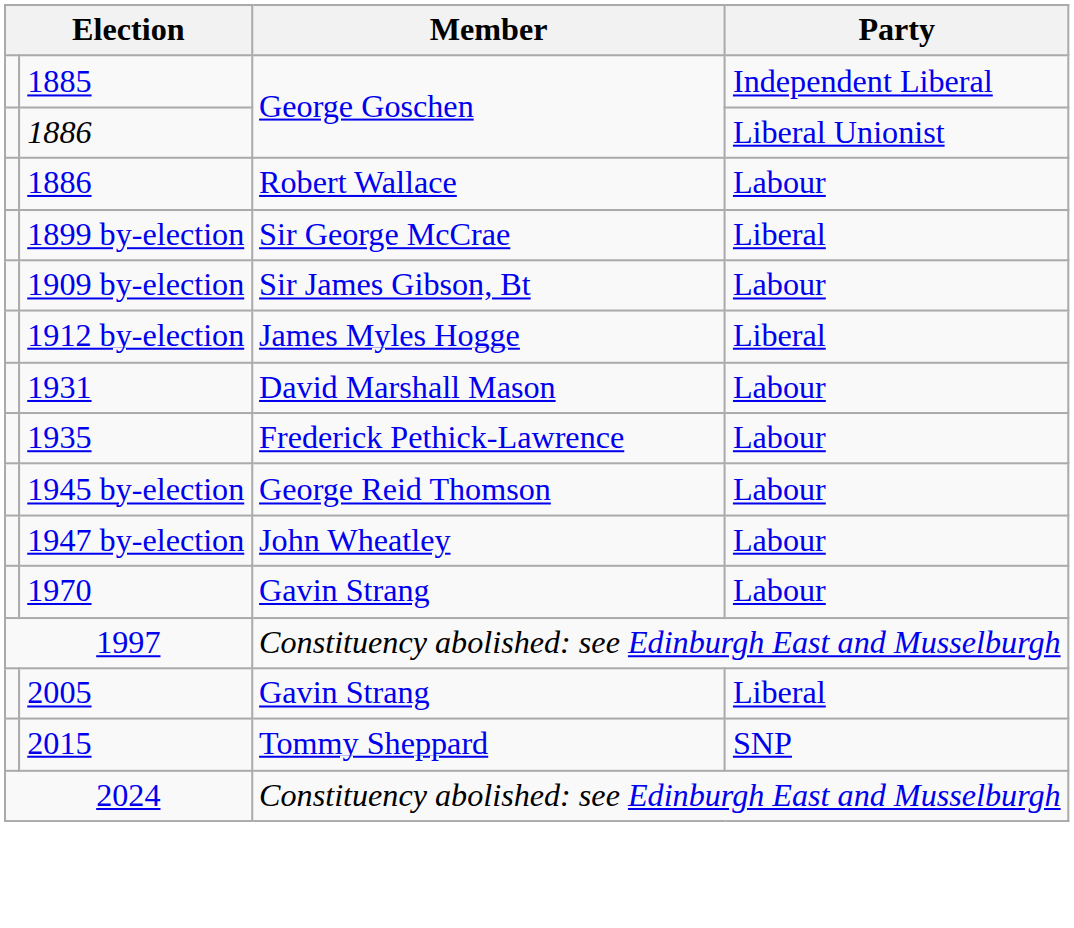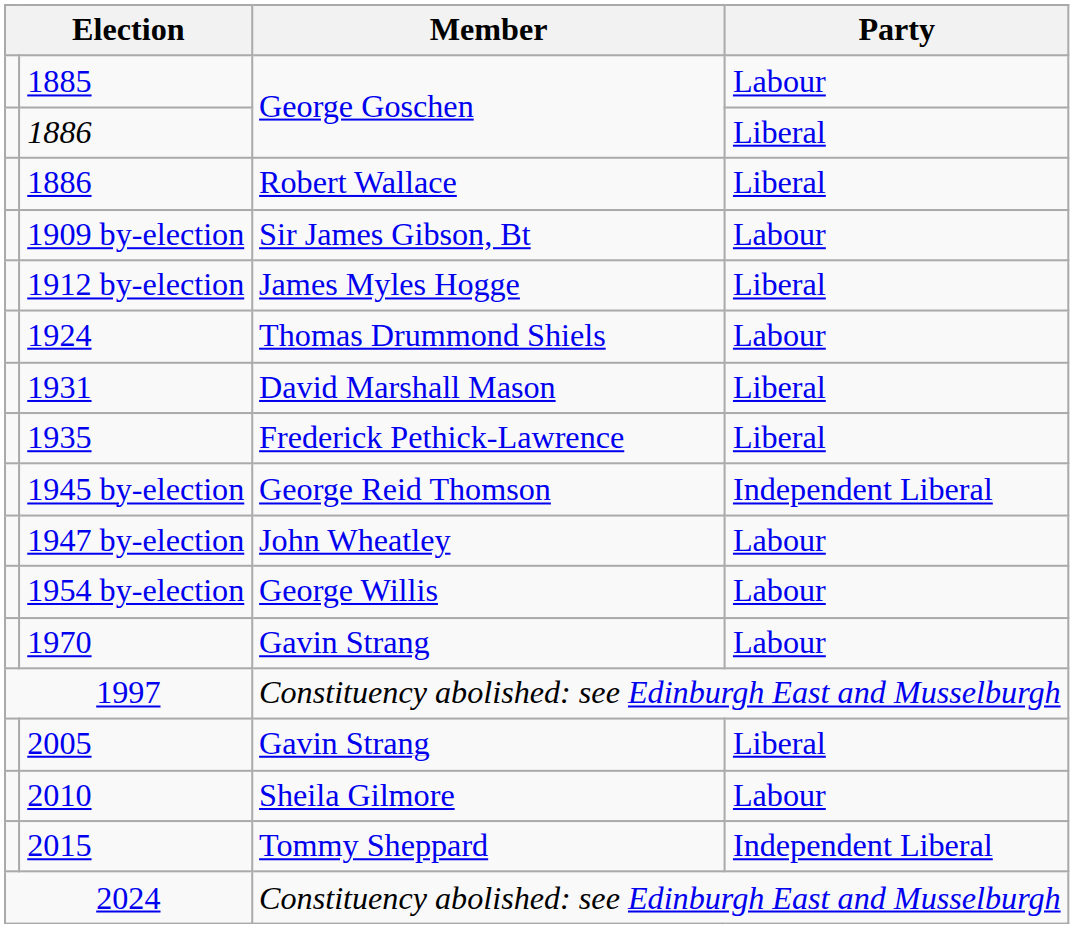(863, 81) Independent Liberal -> (779, 81) Labour
(839, 132) Liberal Unionist -> (779, 132) Liberal
(779, 183) Labour -> (779, 183) Liberal
- row: (136, 234)
+ row: (59, 336)
(779, 387) Labour -> (779, 387) Liberal
(779, 438) Labour -> (779, 438) Liberal
(779, 489) Labour -> (863, 489) Independent Liberal
+ row: (136, 591)
+ row: (59, 795)
(762, 744) SNP -> (863, 846) Independent Liberal
